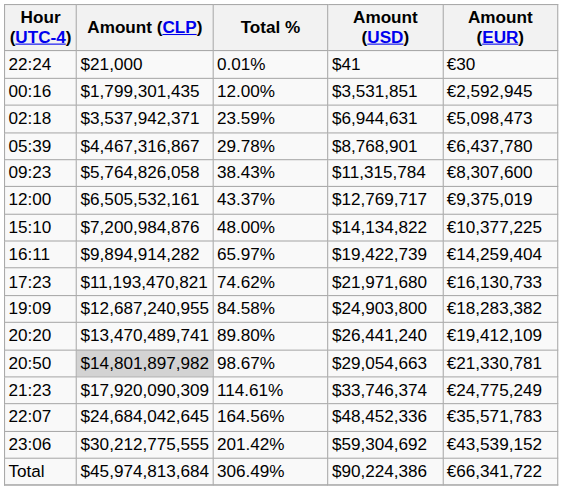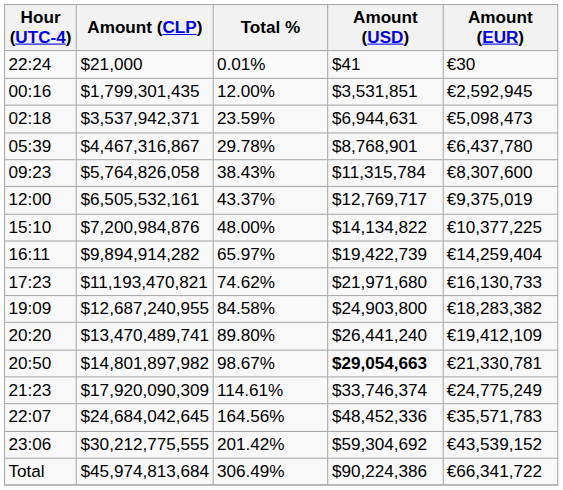(145, 363) lightgrey background -> (145, 363) no background
(379, 363) normal -> (379, 363) bold
